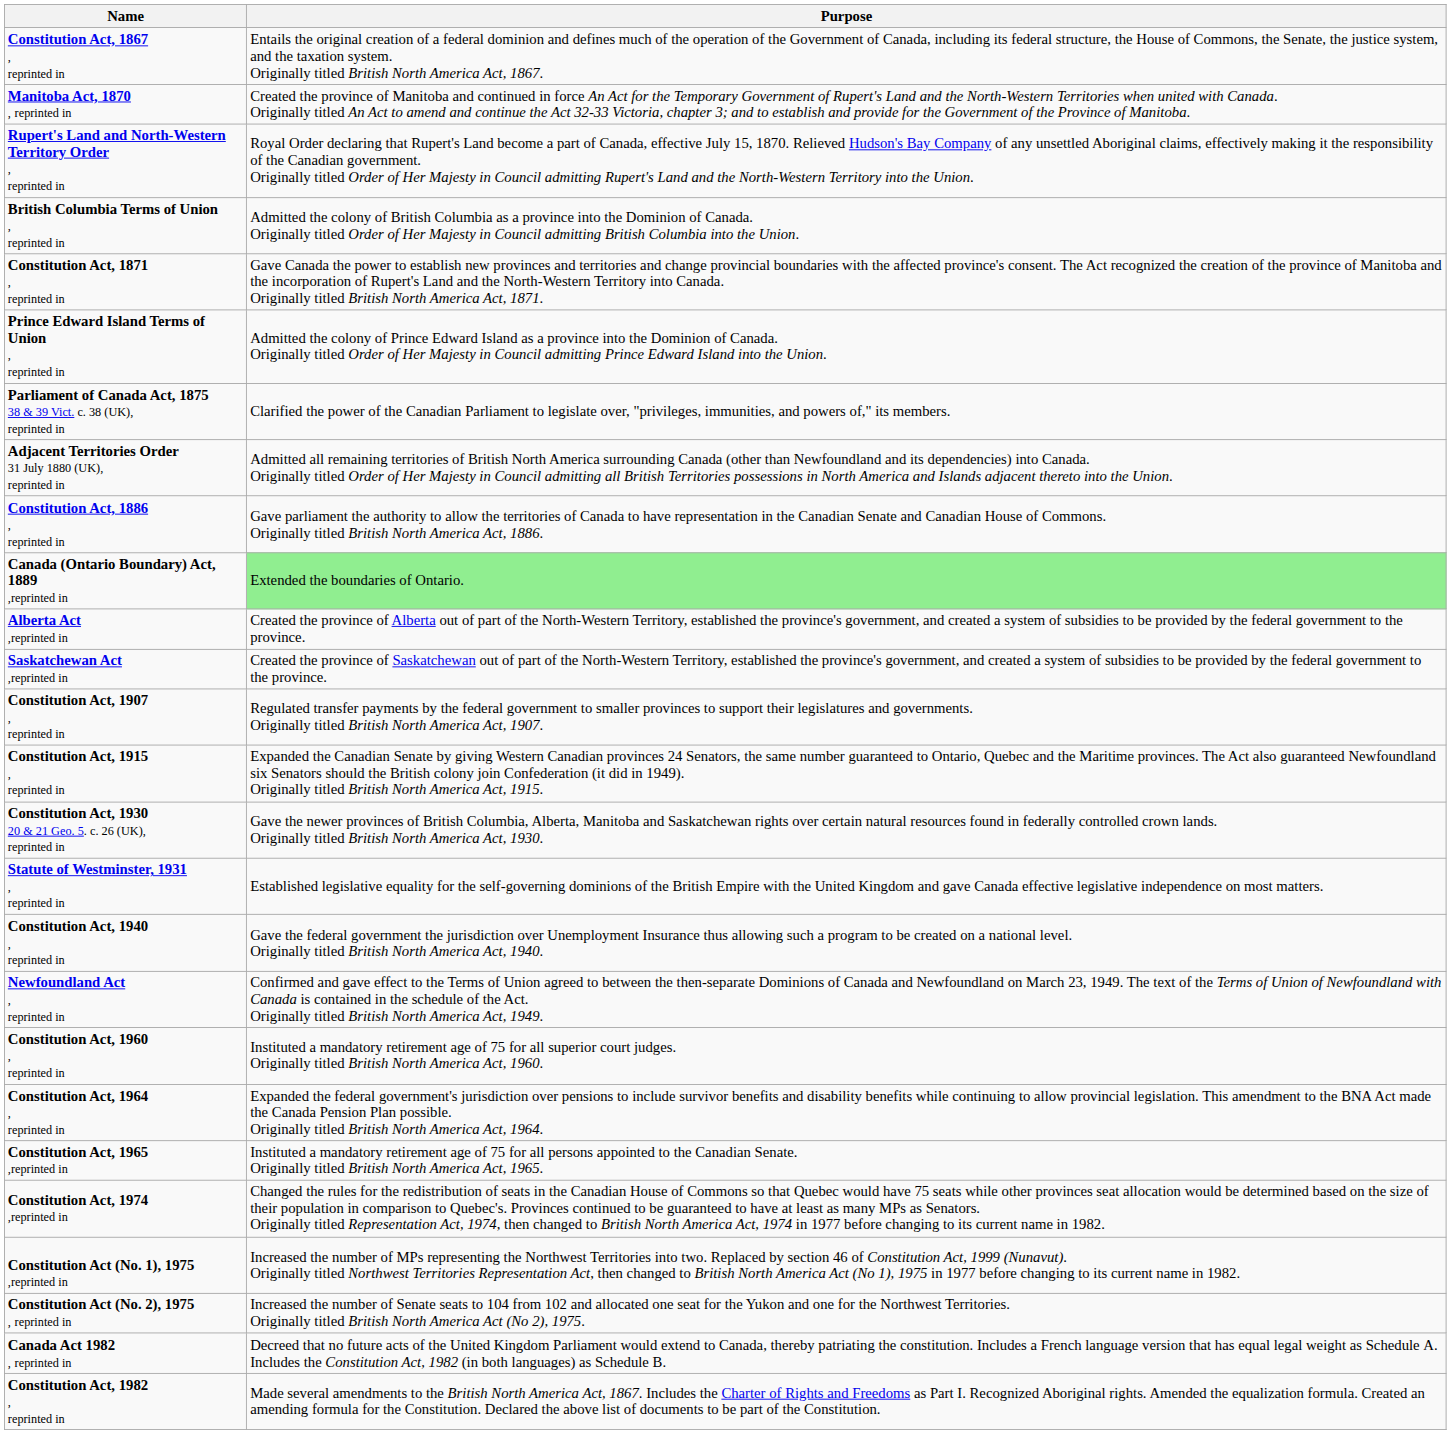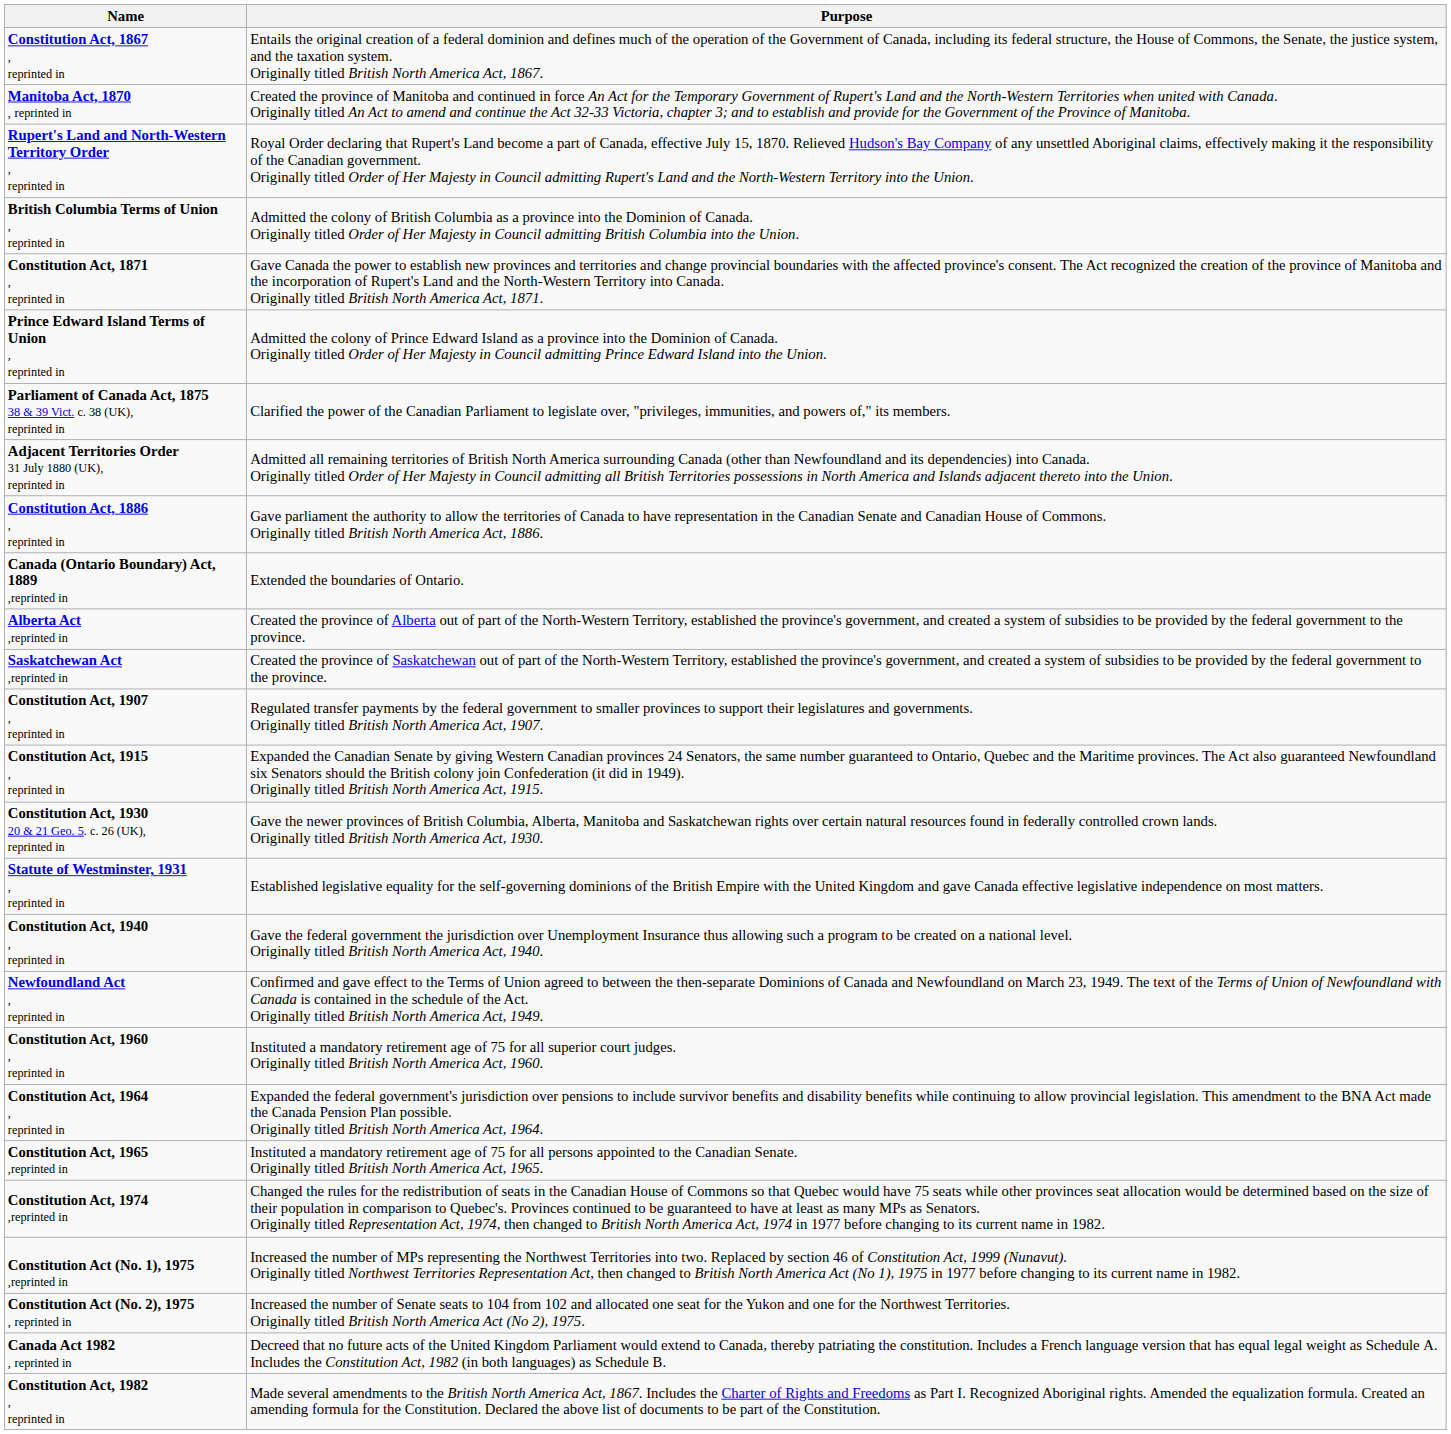(357, 580) lightgreen background -> (357, 580) no background
